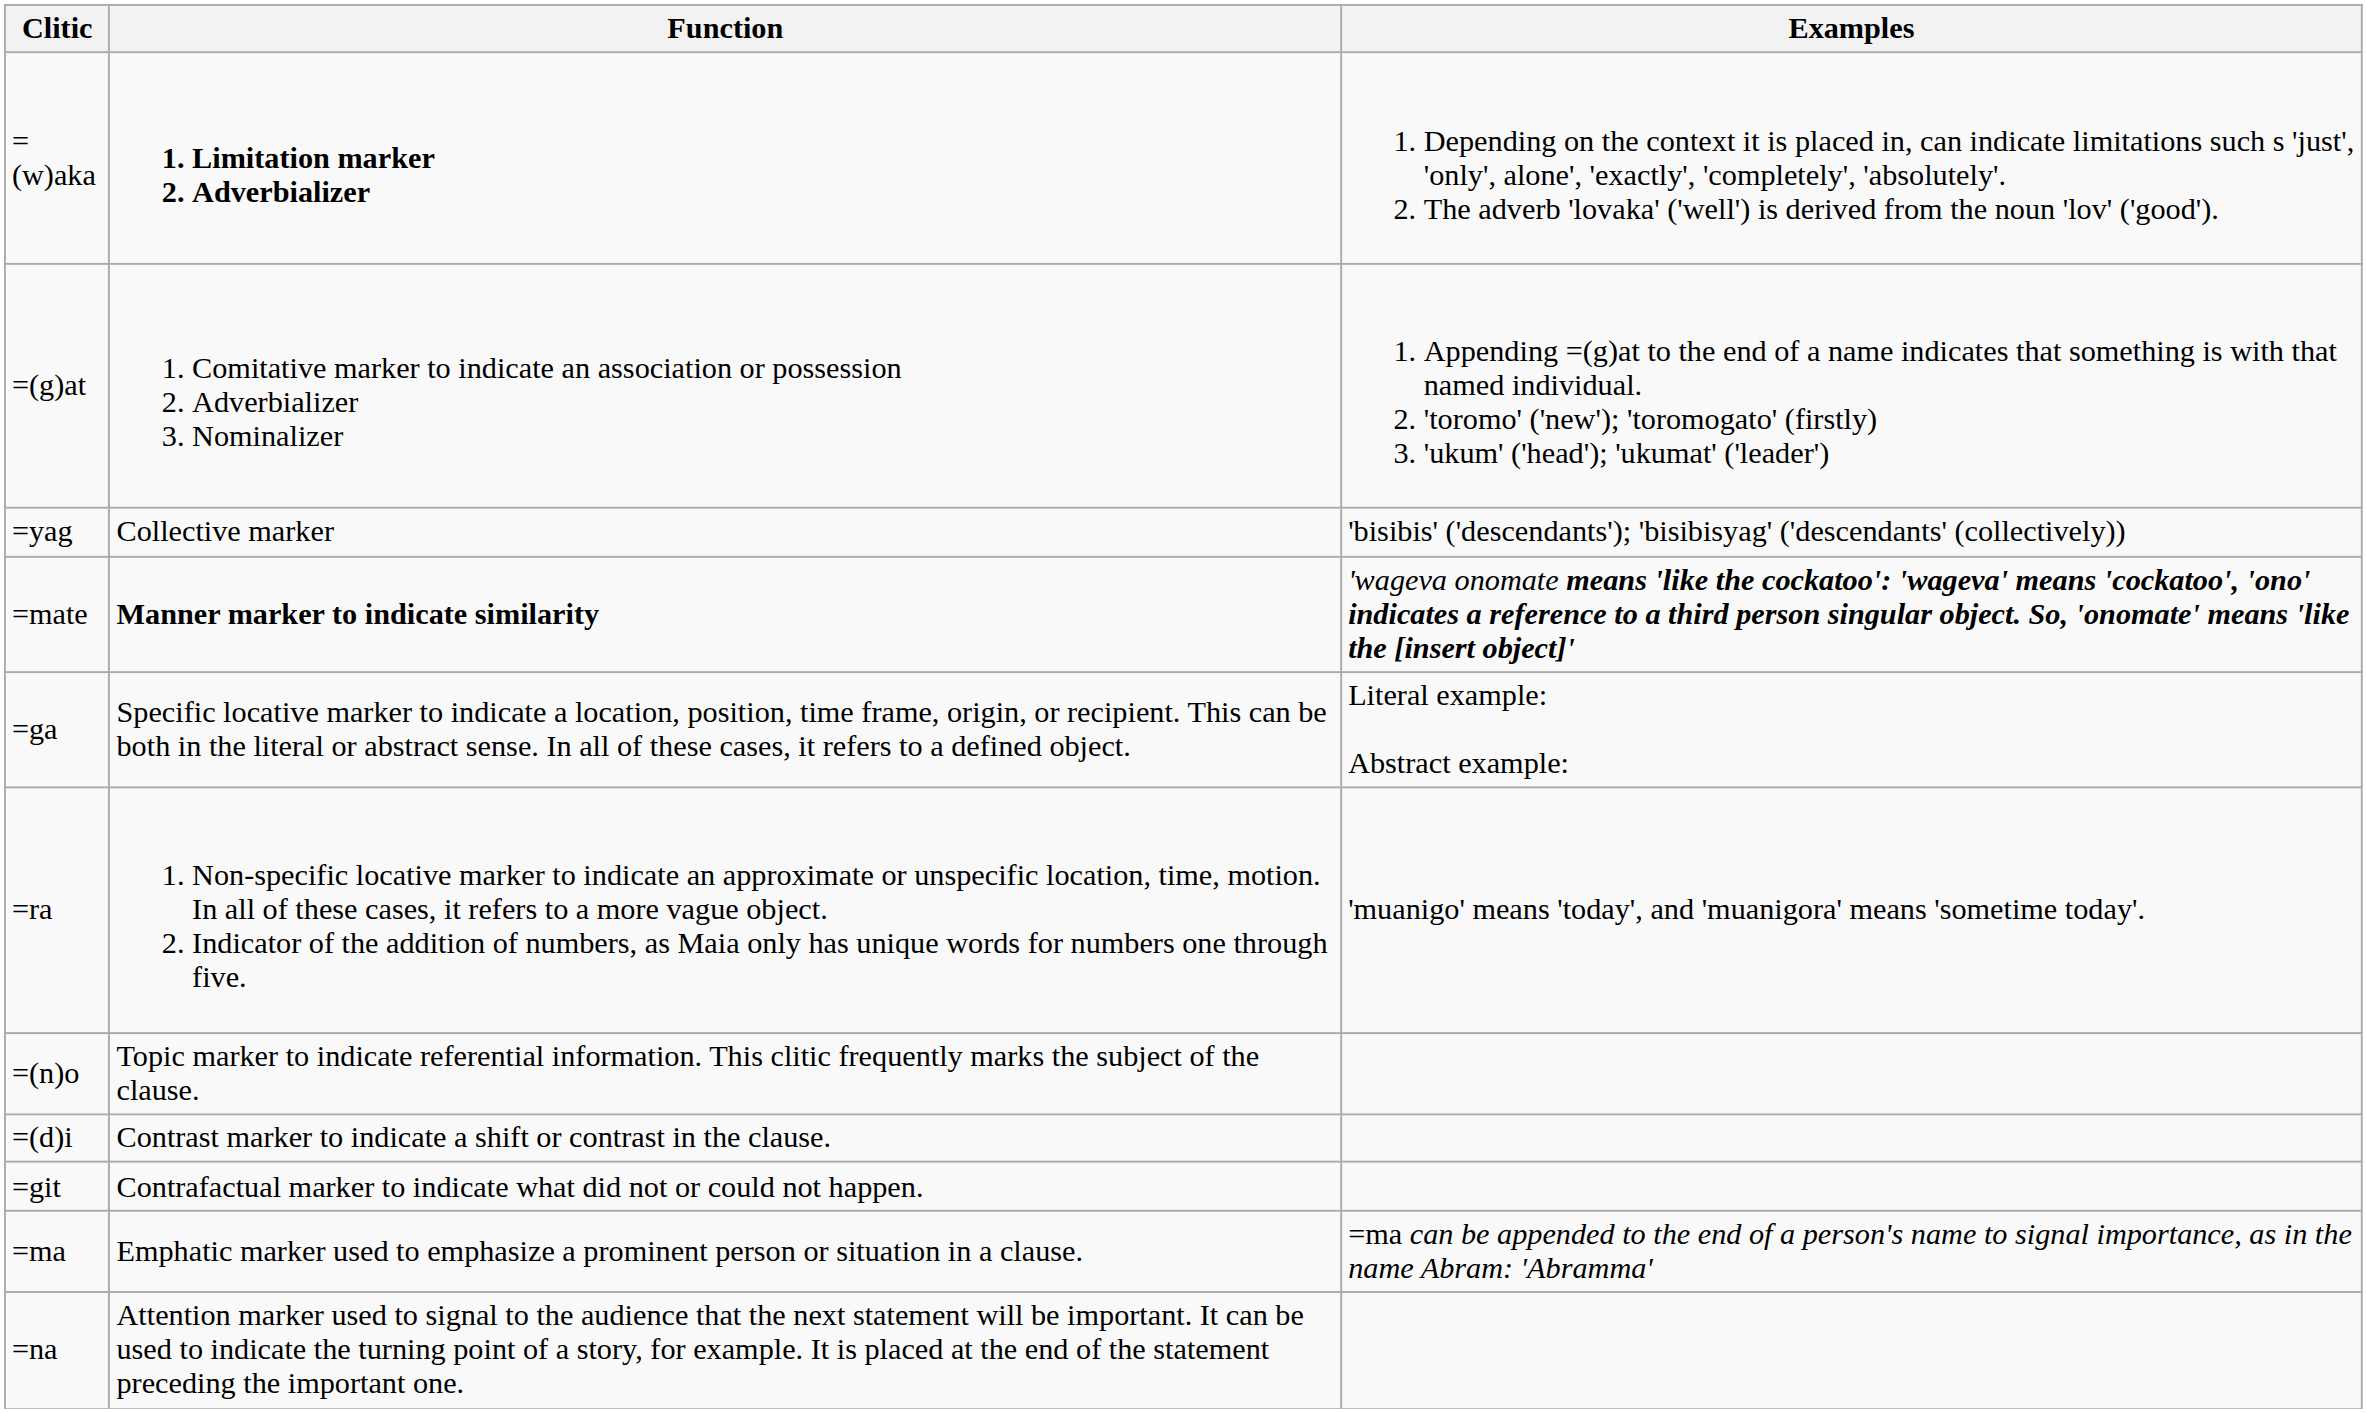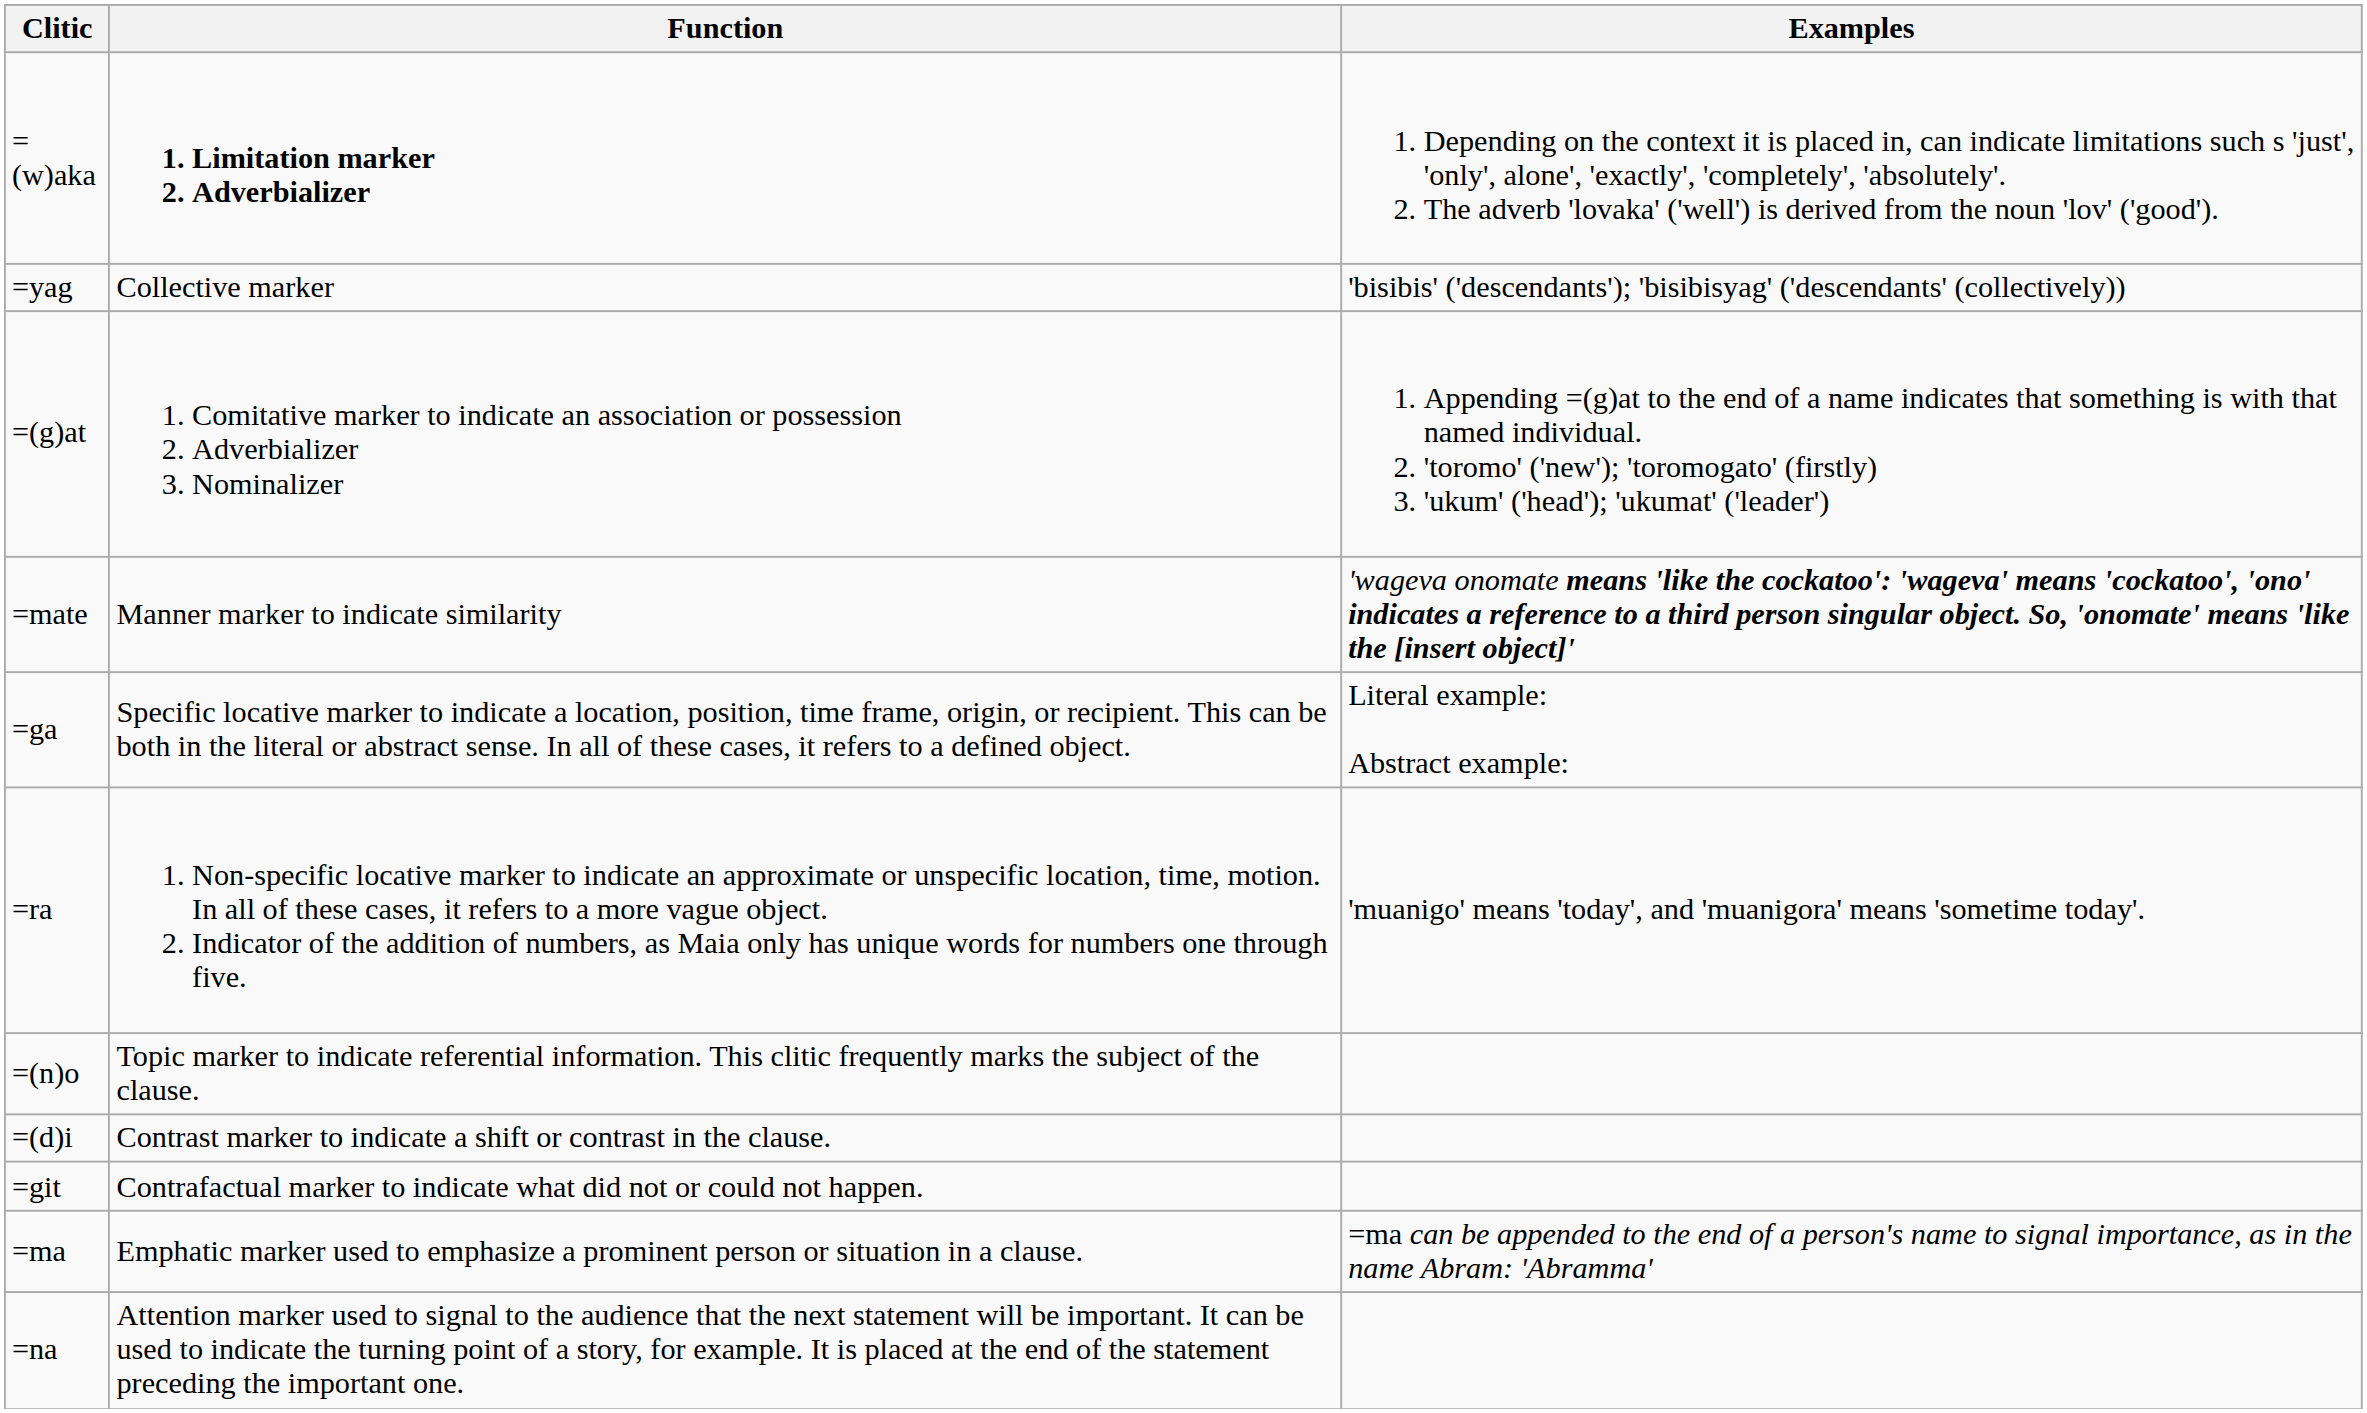rows swapped: (49, 385) <-> (42, 531)
(358, 613) bold -> (339, 613) normal
